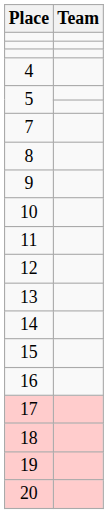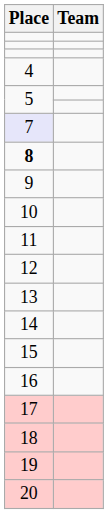(29, 127) no background -> (29, 127) lavender background
(29, 155) normal -> (29, 155) bold
